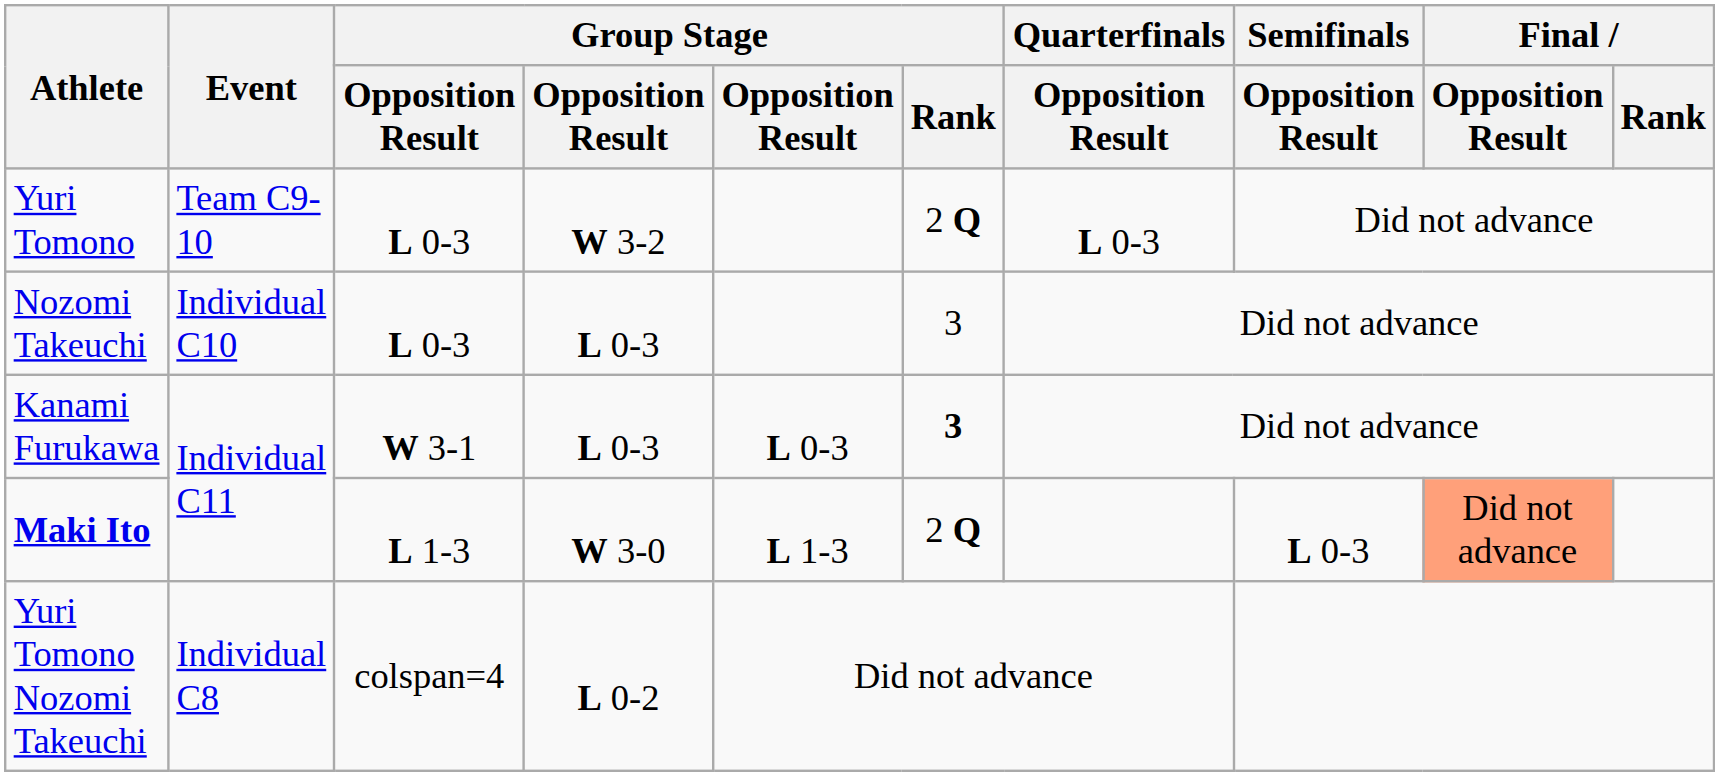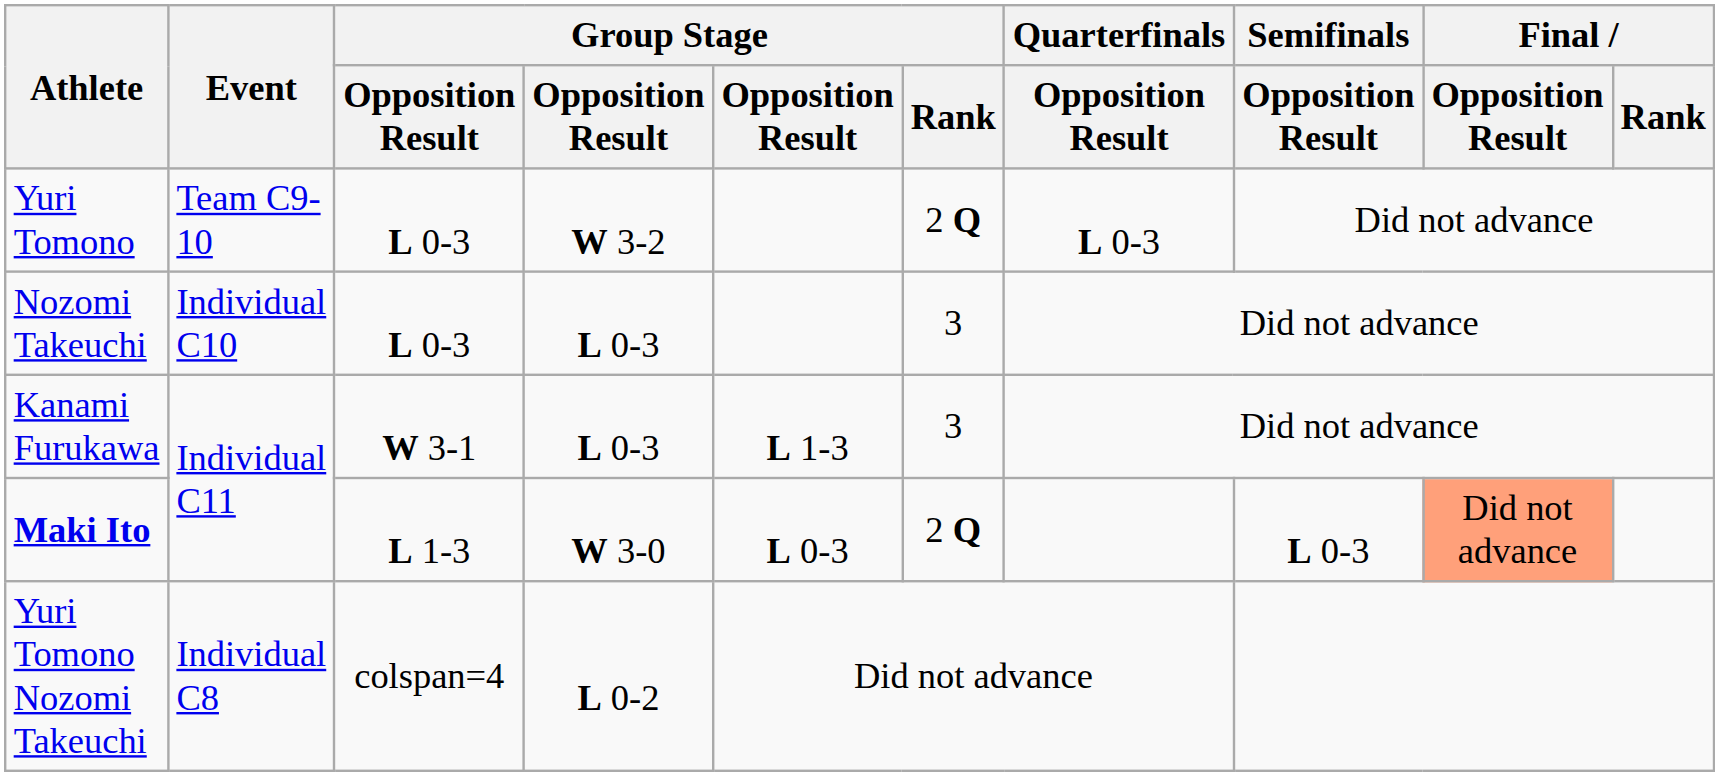(808, 448) L 0-3 -> (808, 448) L 1-3
(953, 426) bold -> (953, 426) normal
(808, 551) L 1-3 -> (808, 551) L 0-3
